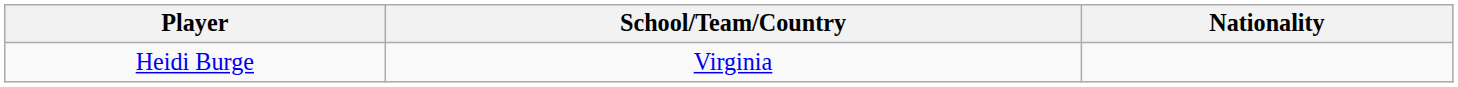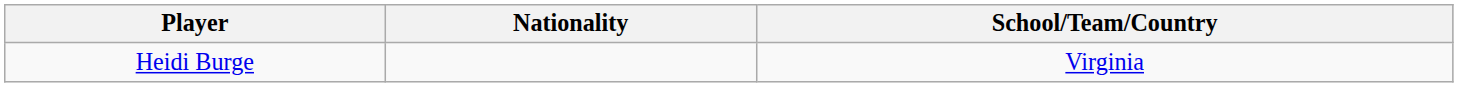columns swapped: (1267, 23) <-> (733, 23)
